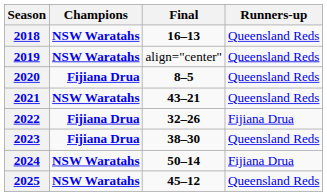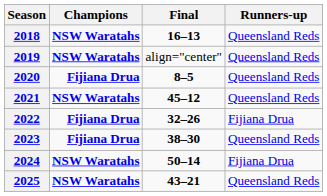(184, 98) 43–21 -> (184, 98) 45–12
(184, 181) 45–12 -> (184, 181) 43–21
